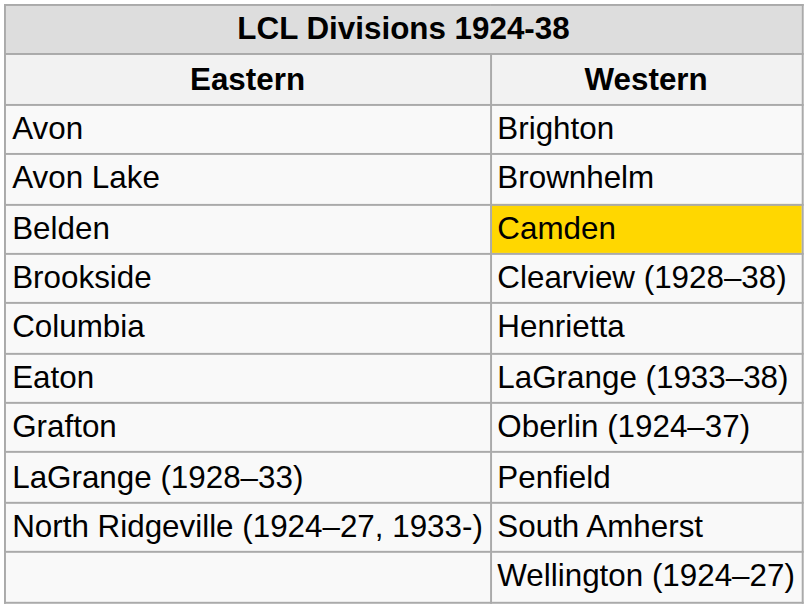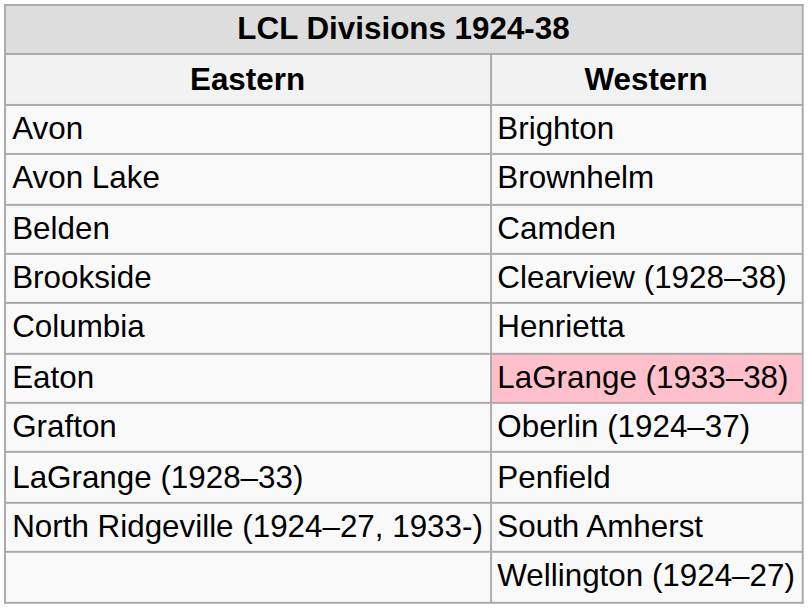(557, 228) gold background -> (557, 228) no background
(643, 377) no background -> (643, 377) pink background
